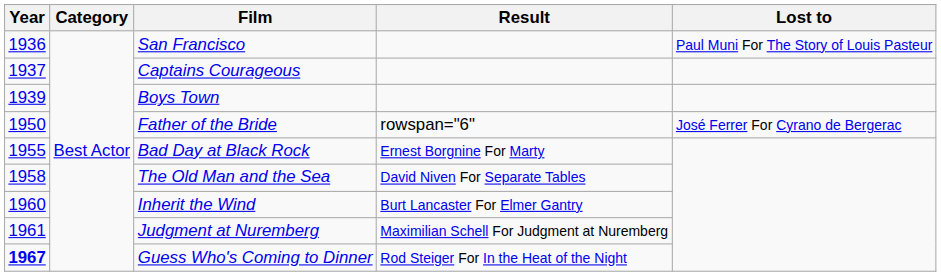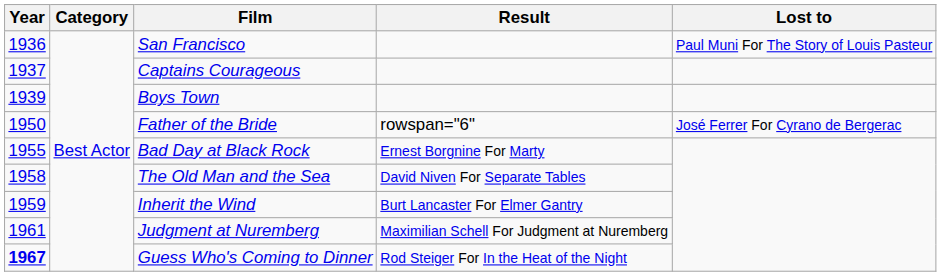(27, 204) 1960 -> (27, 204) 1959
